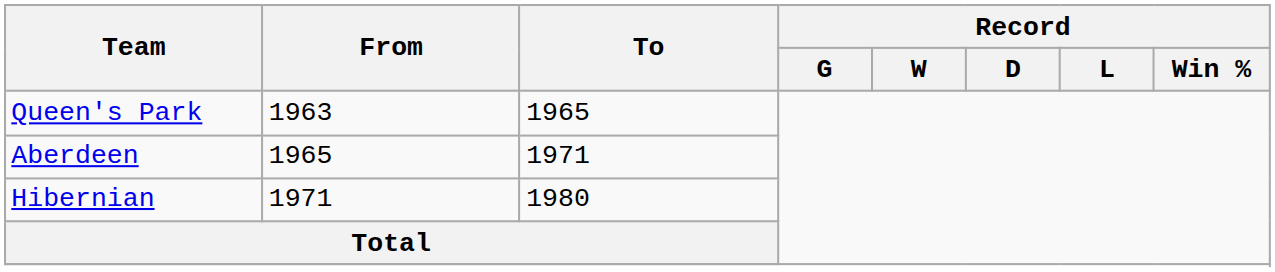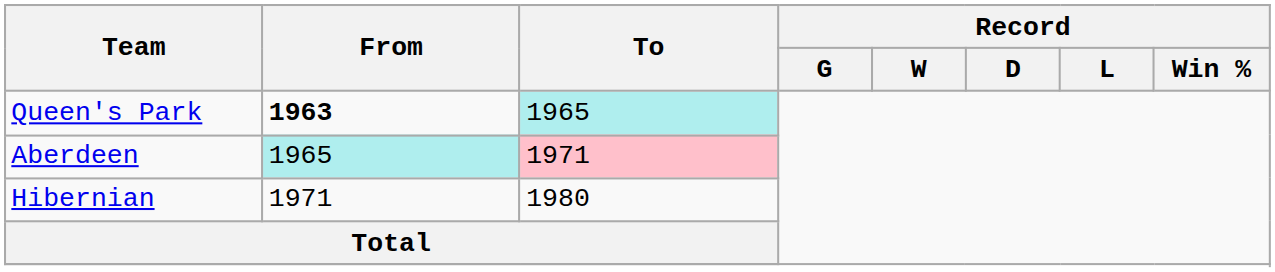(301, 113) normal -> (301, 113) bold
(558, 113) no background -> (558, 113) paleturquoise background
(301, 156) no background -> (301, 156) paleturquoise background
(558, 156) no background -> (558, 156) pink background
